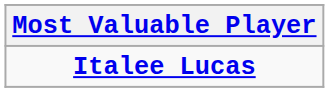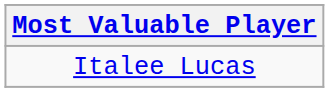(164, 67) bold -> (164, 67) normal
